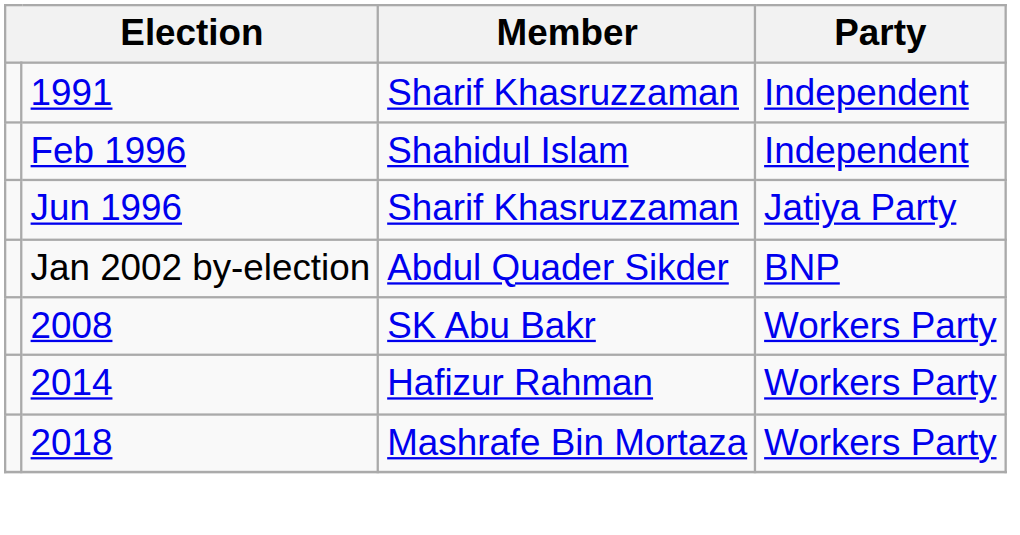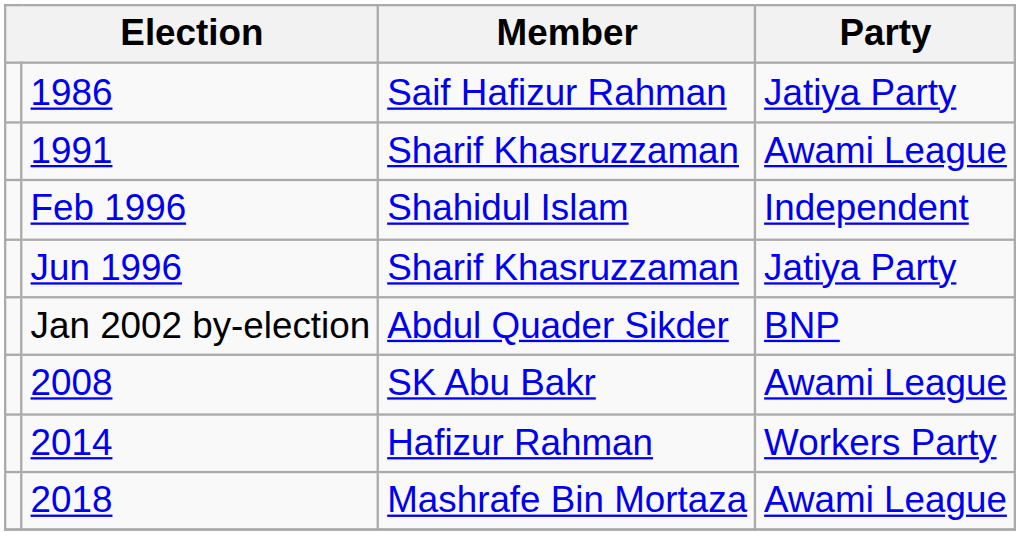+ row: (72, 92)
(866, 92) Independent -> (886, 150) Awami League
(880, 325) Workers Party -> (886, 383) Awami League
(880, 442) Workers Party -> (886, 500) Awami League
